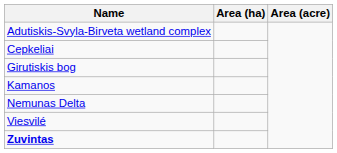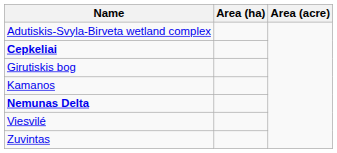(30, 49) normal -> (32, 49) bold
(46, 103) normal -> (48, 103) bold
(30, 139) bold -> (28, 139) normal
